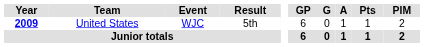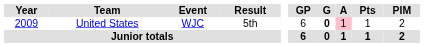(26, 23) bold -> (26, 23) normal
(327, 23) normal -> (327, 23) bold
(344, 23) no background -> (344, 23) pink background
